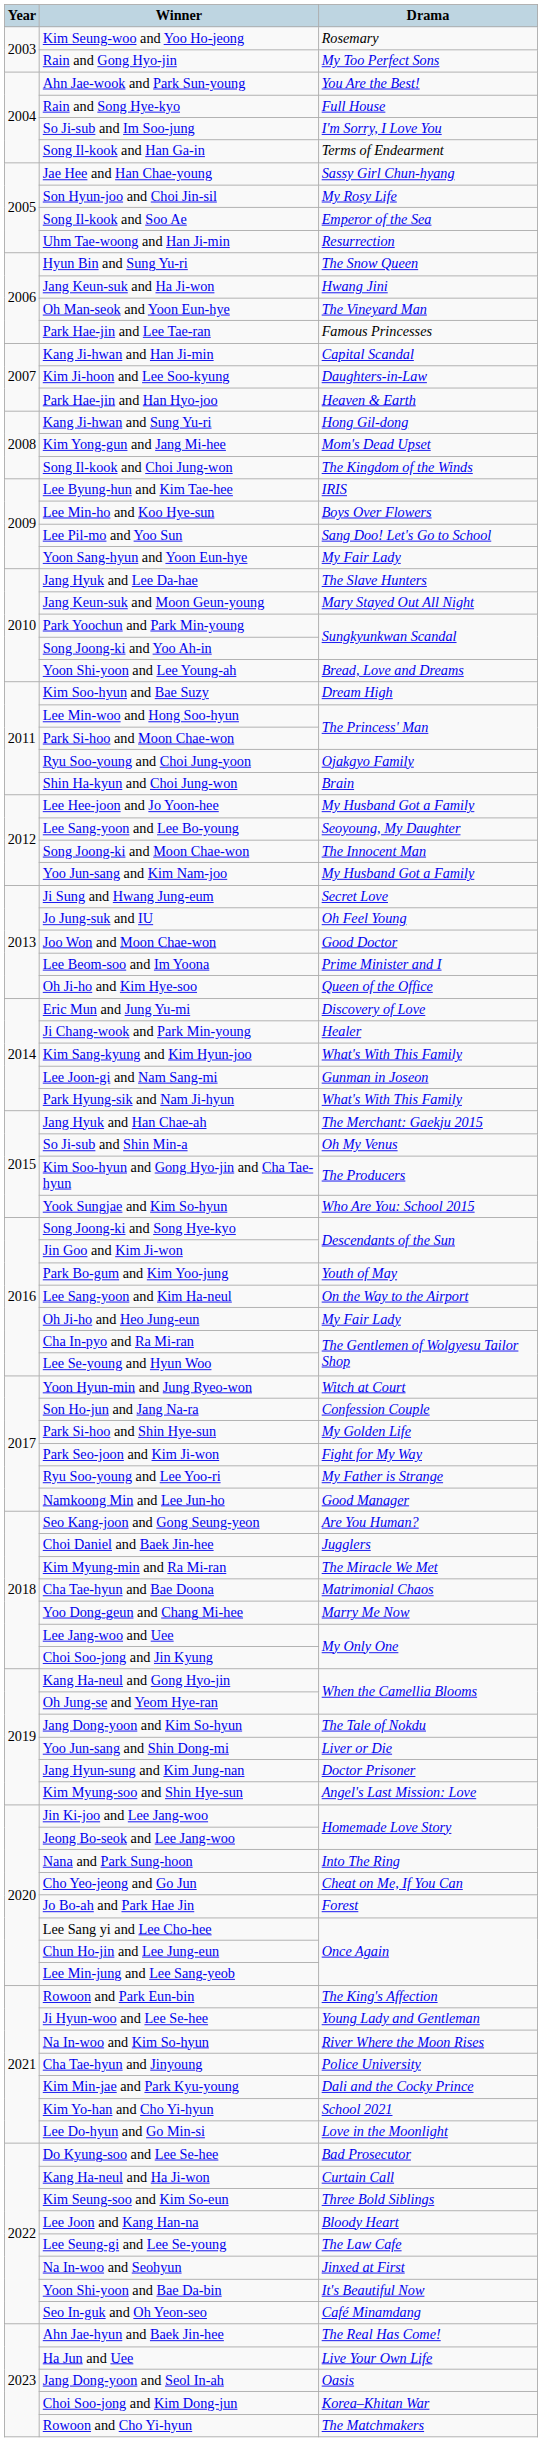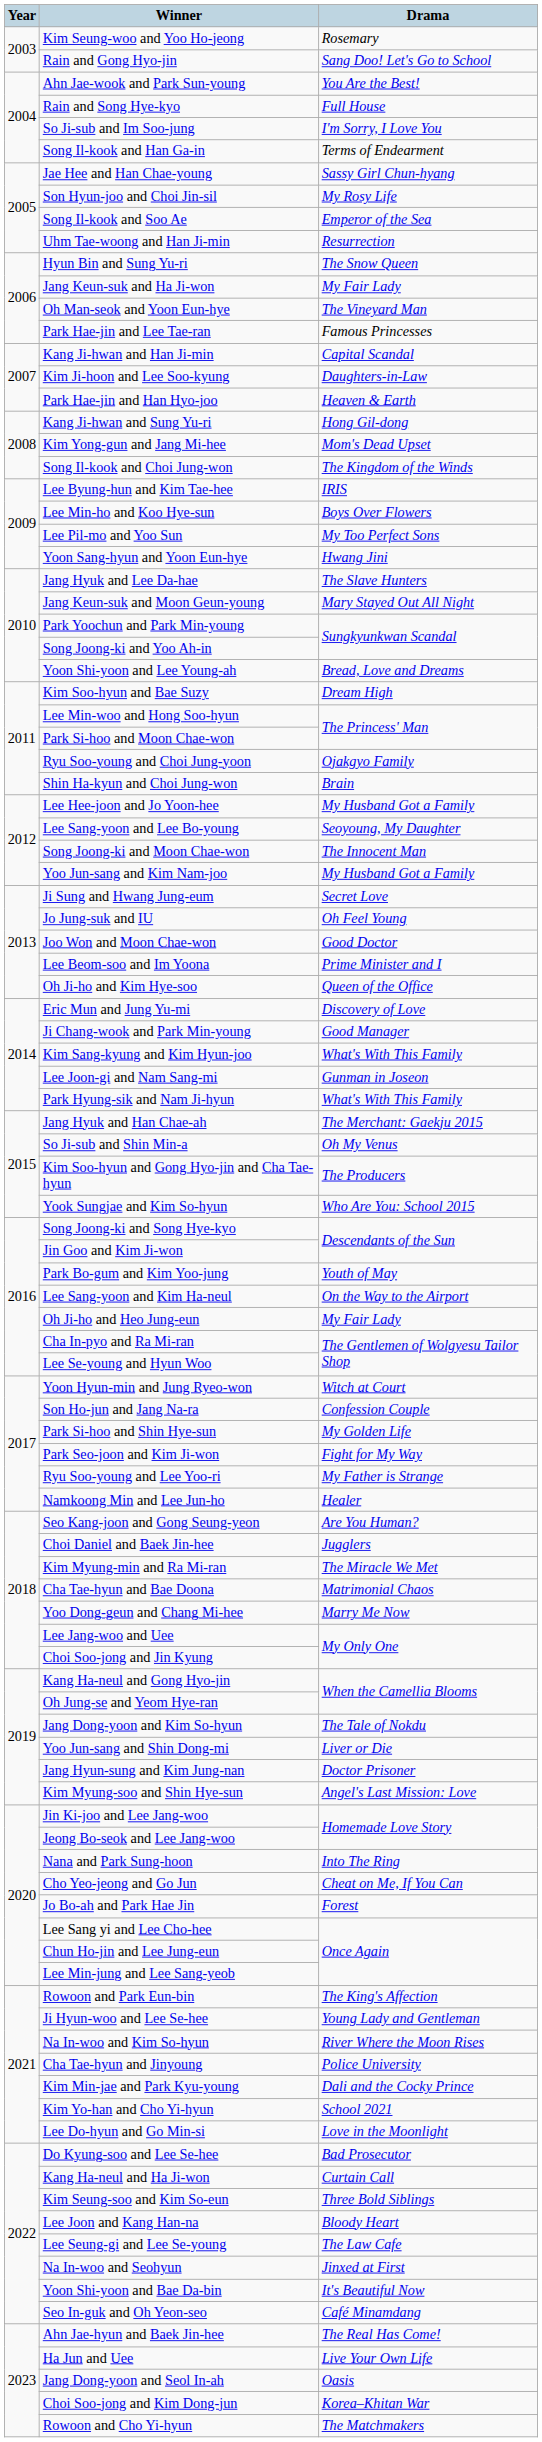(381, 60) My Too Perfect Sons -> (406, 60) Sang Doo! Let's Go to School
(355, 286) Hwang Jini -> (361, 286) My Fair Lady
(406, 535) Sang Doo! Let's Go to School -> (381, 535) My Too Perfect Sons
(361, 557) My Fair Lady -> (355, 557) Hwang Jini
(341, 1032) Healer -> (365, 1032) Good Manager
(365, 1499) Good Manager -> (341, 1499) Healer
